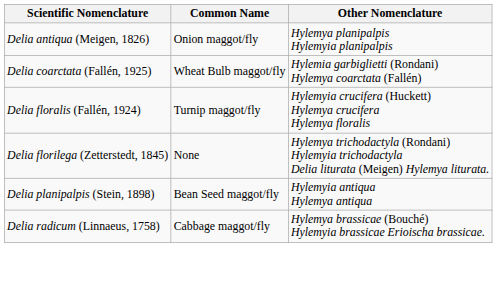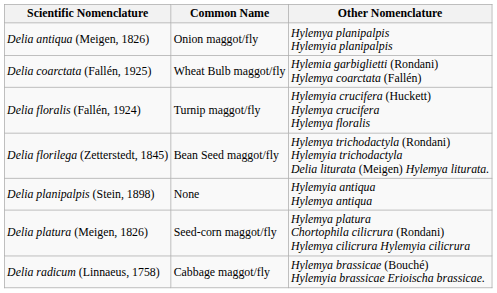(187, 155) None -> (226, 155) Bean Seed maggot/fly
(226, 194) Bean Seed maggot/fly -> (187, 194) None
+ row: (77, 233)
